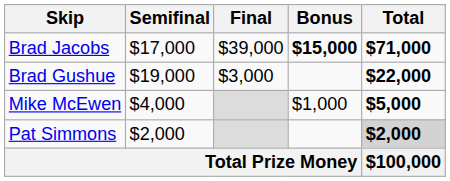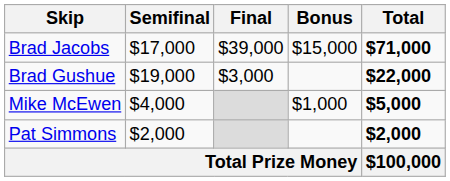(325, 47) bold -> (325, 47) normal
(393, 133) lightgrey background -> (393, 133) no background
